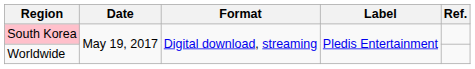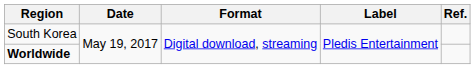(42, 34) pink background -> (42, 34) no background
(36, 53) normal -> (39, 53) bold
